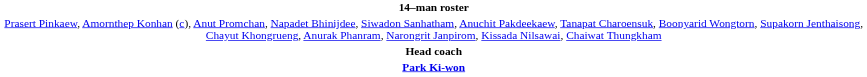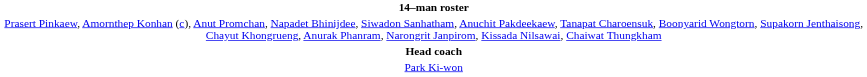(434, 67) bold -> (434, 67) normal
